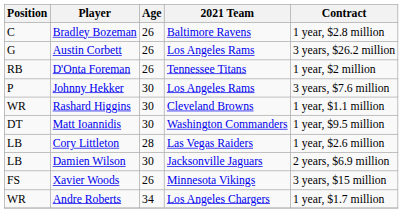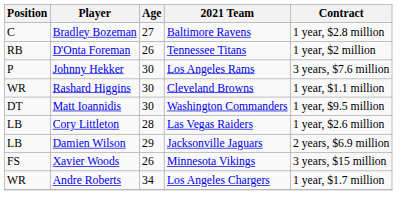(148, 32) 26 -> (148, 32) 27
- row: (87, 50)
(148, 161) 30 -> (148, 143) 29
